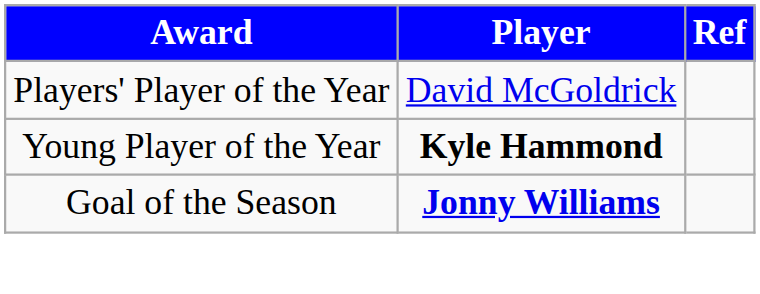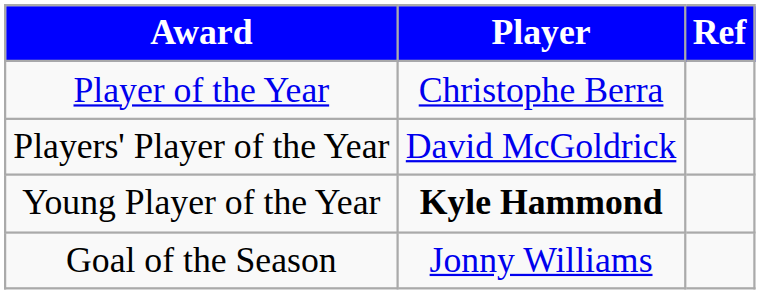+ row: (201, 89)
(541, 202) bold -> (541, 259) normal
